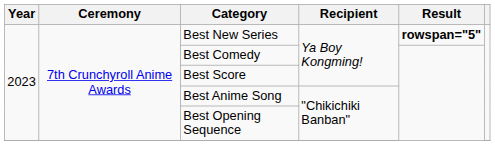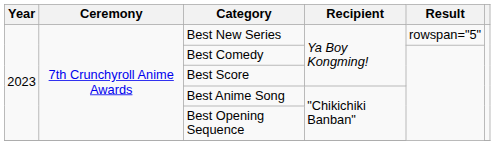(441, 34) bold -> (445, 34) normal
